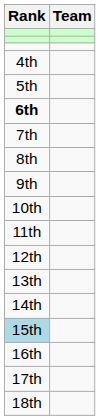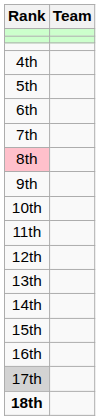(27, 110) bold -> (27, 110) normal
(27, 159) no background -> (27, 159) pink background
(27, 330) lightblue background -> (27, 330) no background
(27, 378) no background -> (27, 378) lightgrey background
(27, 403) normal -> (27, 403) bold
